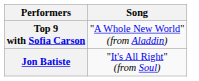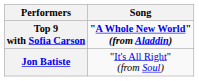(137, 34) normal -> (141, 34) bold
